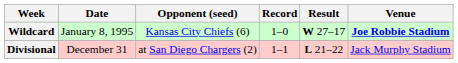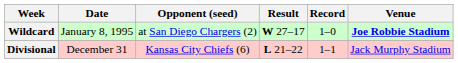columns swapped: (324, 13) <-> (280, 13)
(198, 31) Kansas City Chiefs (6) -> (198, 31) at San Diego Chargers (2)
(198, 49) at San Diego Chargers (2) -> (198, 49) Kansas City Chiefs (6)
